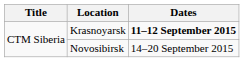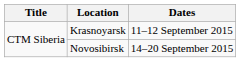(183, 30) bold -> (182, 30) normal
